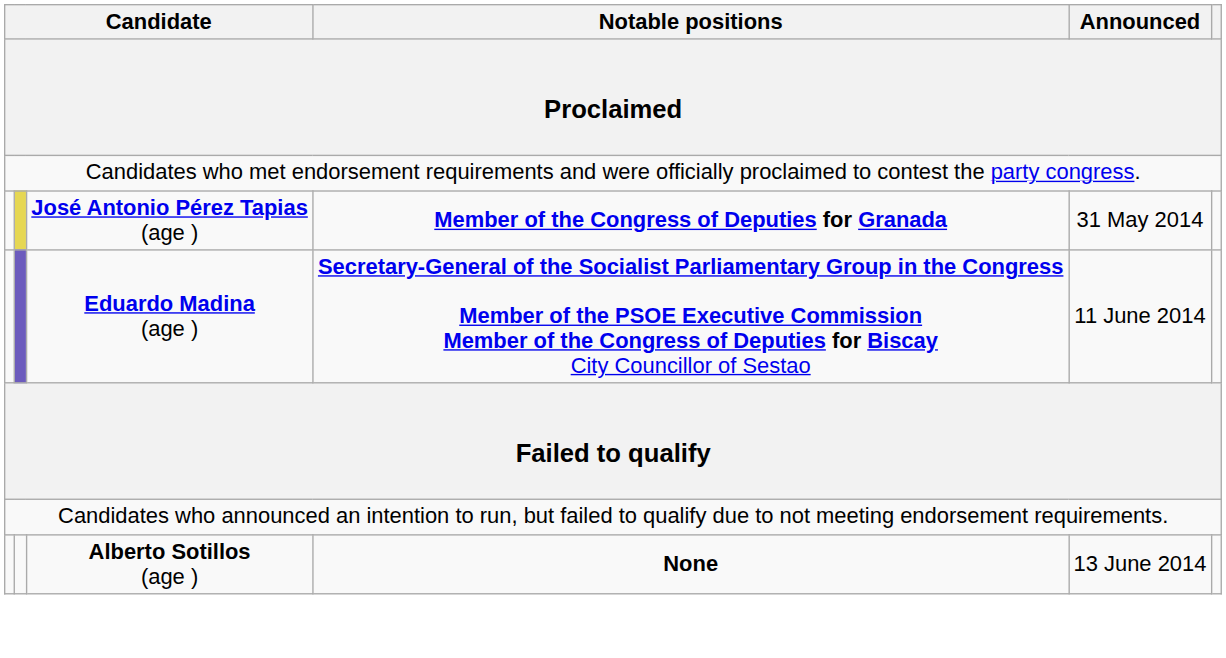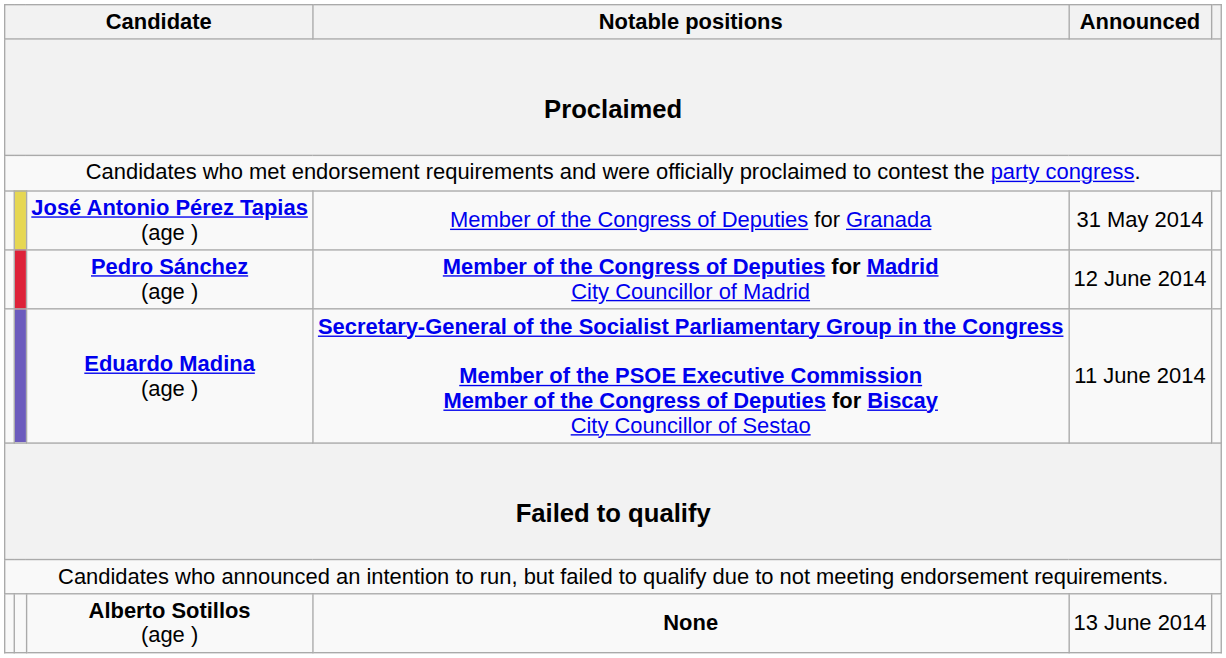(691, 219) bold -> (691, 219) normal
+ row: (170, 279)
